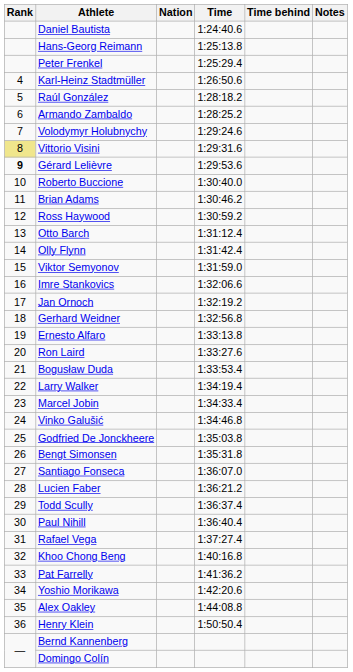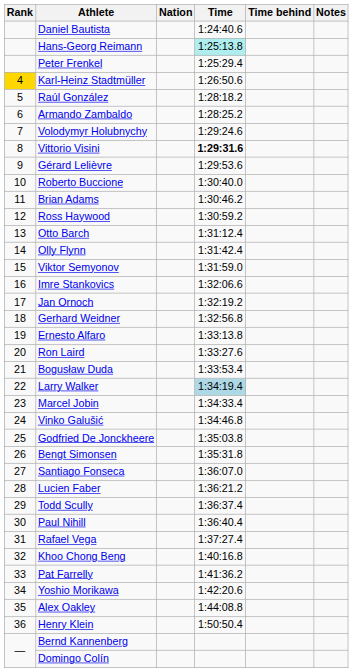(220, 47) no background -> (220, 47) paleturquoise background
(20, 81) no background -> (20, 81) gold background
(20, 149) khaki background -> (20, 149) no background
(220, 149) normal -> (220, 149) bold
(20, 166) bold -> (20, 166) normal
(220, 387) no background -> (220, 387) lightblue background
